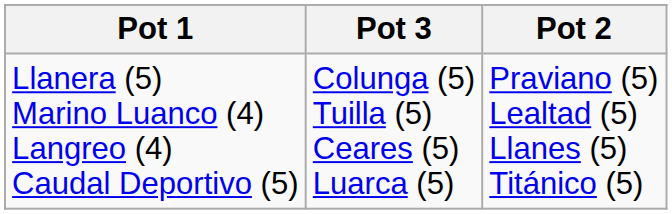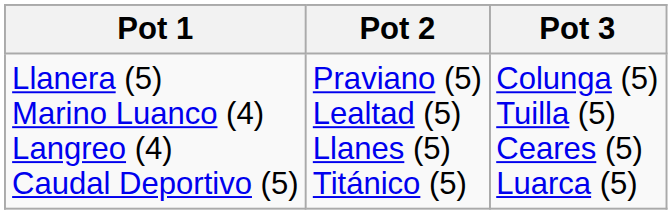columns swapped: (574, 29) <-> (394, 29)
